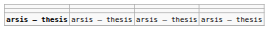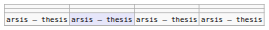(37, 19) bold -> (37, 19) normal
(102, 19) no background -> (102, 19) lavender background
